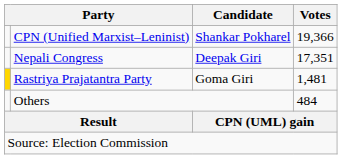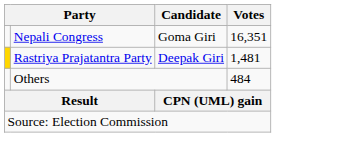- row: (101, 36)
(228, 57) Deepak Giri -> (187, 36) Goma Giri
(315, 57) 17,351 -> (249, 36) 16,351
(224, 79) Goma Giri -> (191, 57) Deepak Giri
